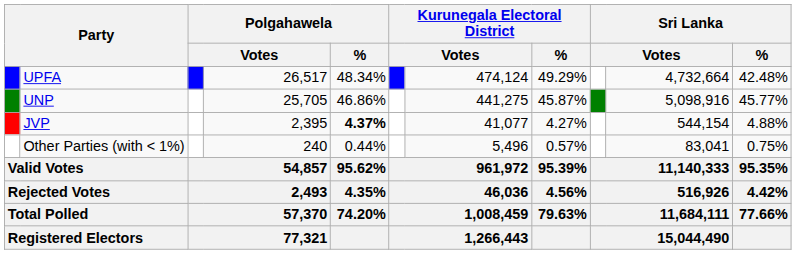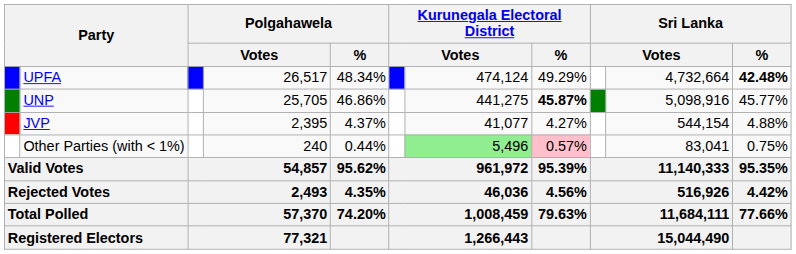(763, 77) normal -> (763, 77) bold
(562, 100) normal -> (562, 100) bold
(365, 123) bold -> (365, 123) normal
(510, 146) no background -> (510, 146) lightgreen background
(566, 146) no background -> (566, 146) pink background
